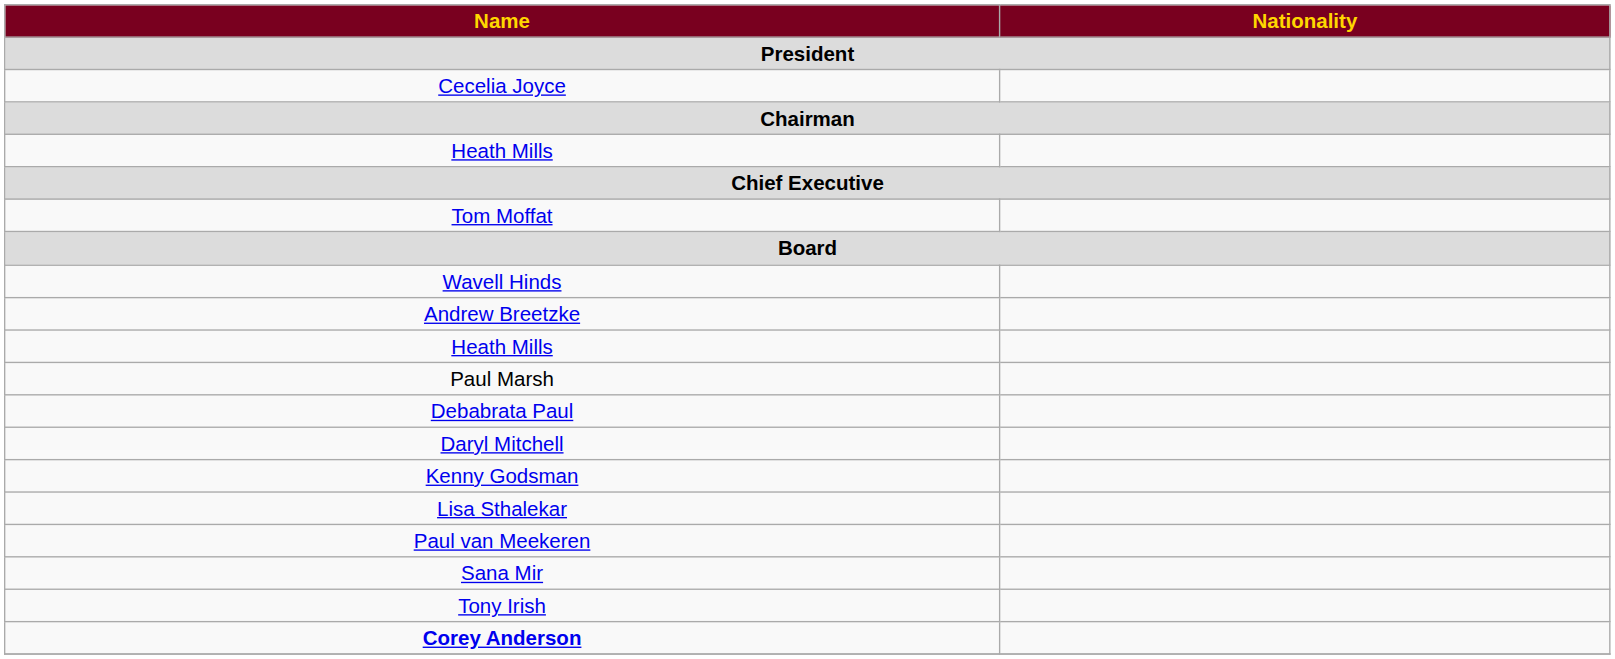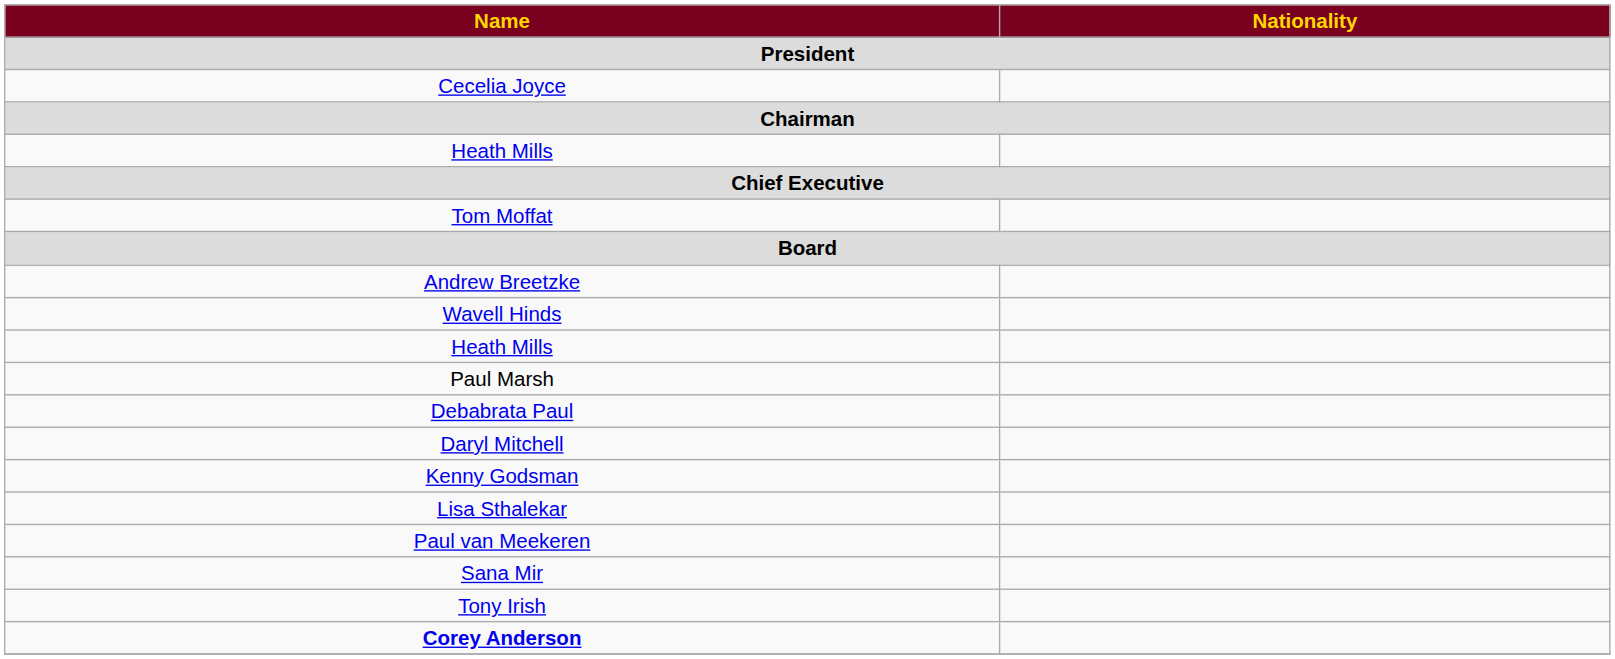(502, 281) Wavell Hinds -> (502, 281) Andrew Breetzke
(502, 313) Andrew Breetzke -> (502, 313) Wavell Hinds
